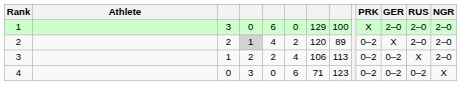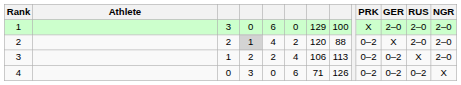(340, 42) 89 -> (340, 42) 88
(340, 73) 123 -> (340, 73) 126
